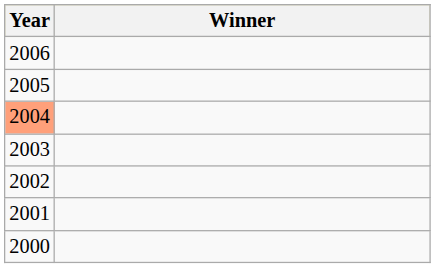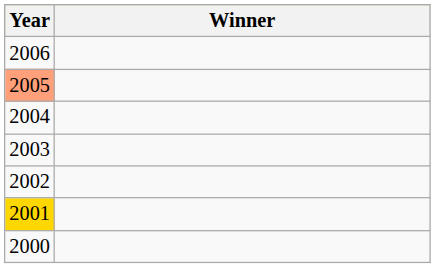(30, 85) no background -> (30, 85) lightsalmon background
(30, 117) lightsalmon background -> (30, 117) no background
(30, 213) no background -> (30, 213) gold background
